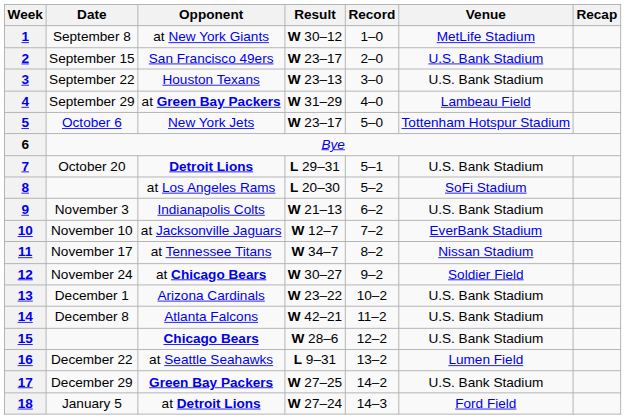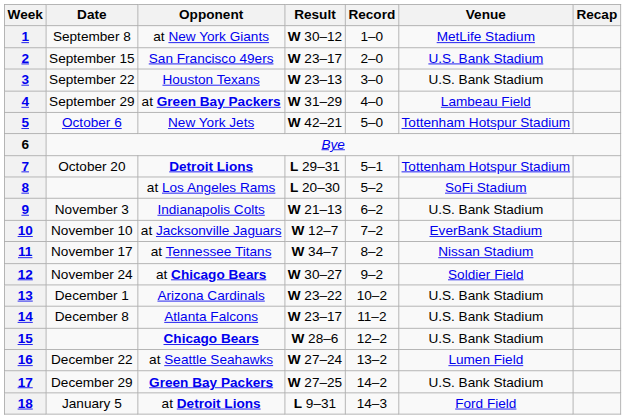(315, 123) W 23–17 -> (315, 123) W 42–21
(486, 166) U.S. Bank Stadium -> (486, 166) Tottenham Hotspur Stadium
(315, 317) W 42–21 -> (315, 317) W 23–17
(315, 360) L 9–31 -> (315, 360) W 27–24
(315, 403) W 27–24 -> (315, 403) L 9–31
